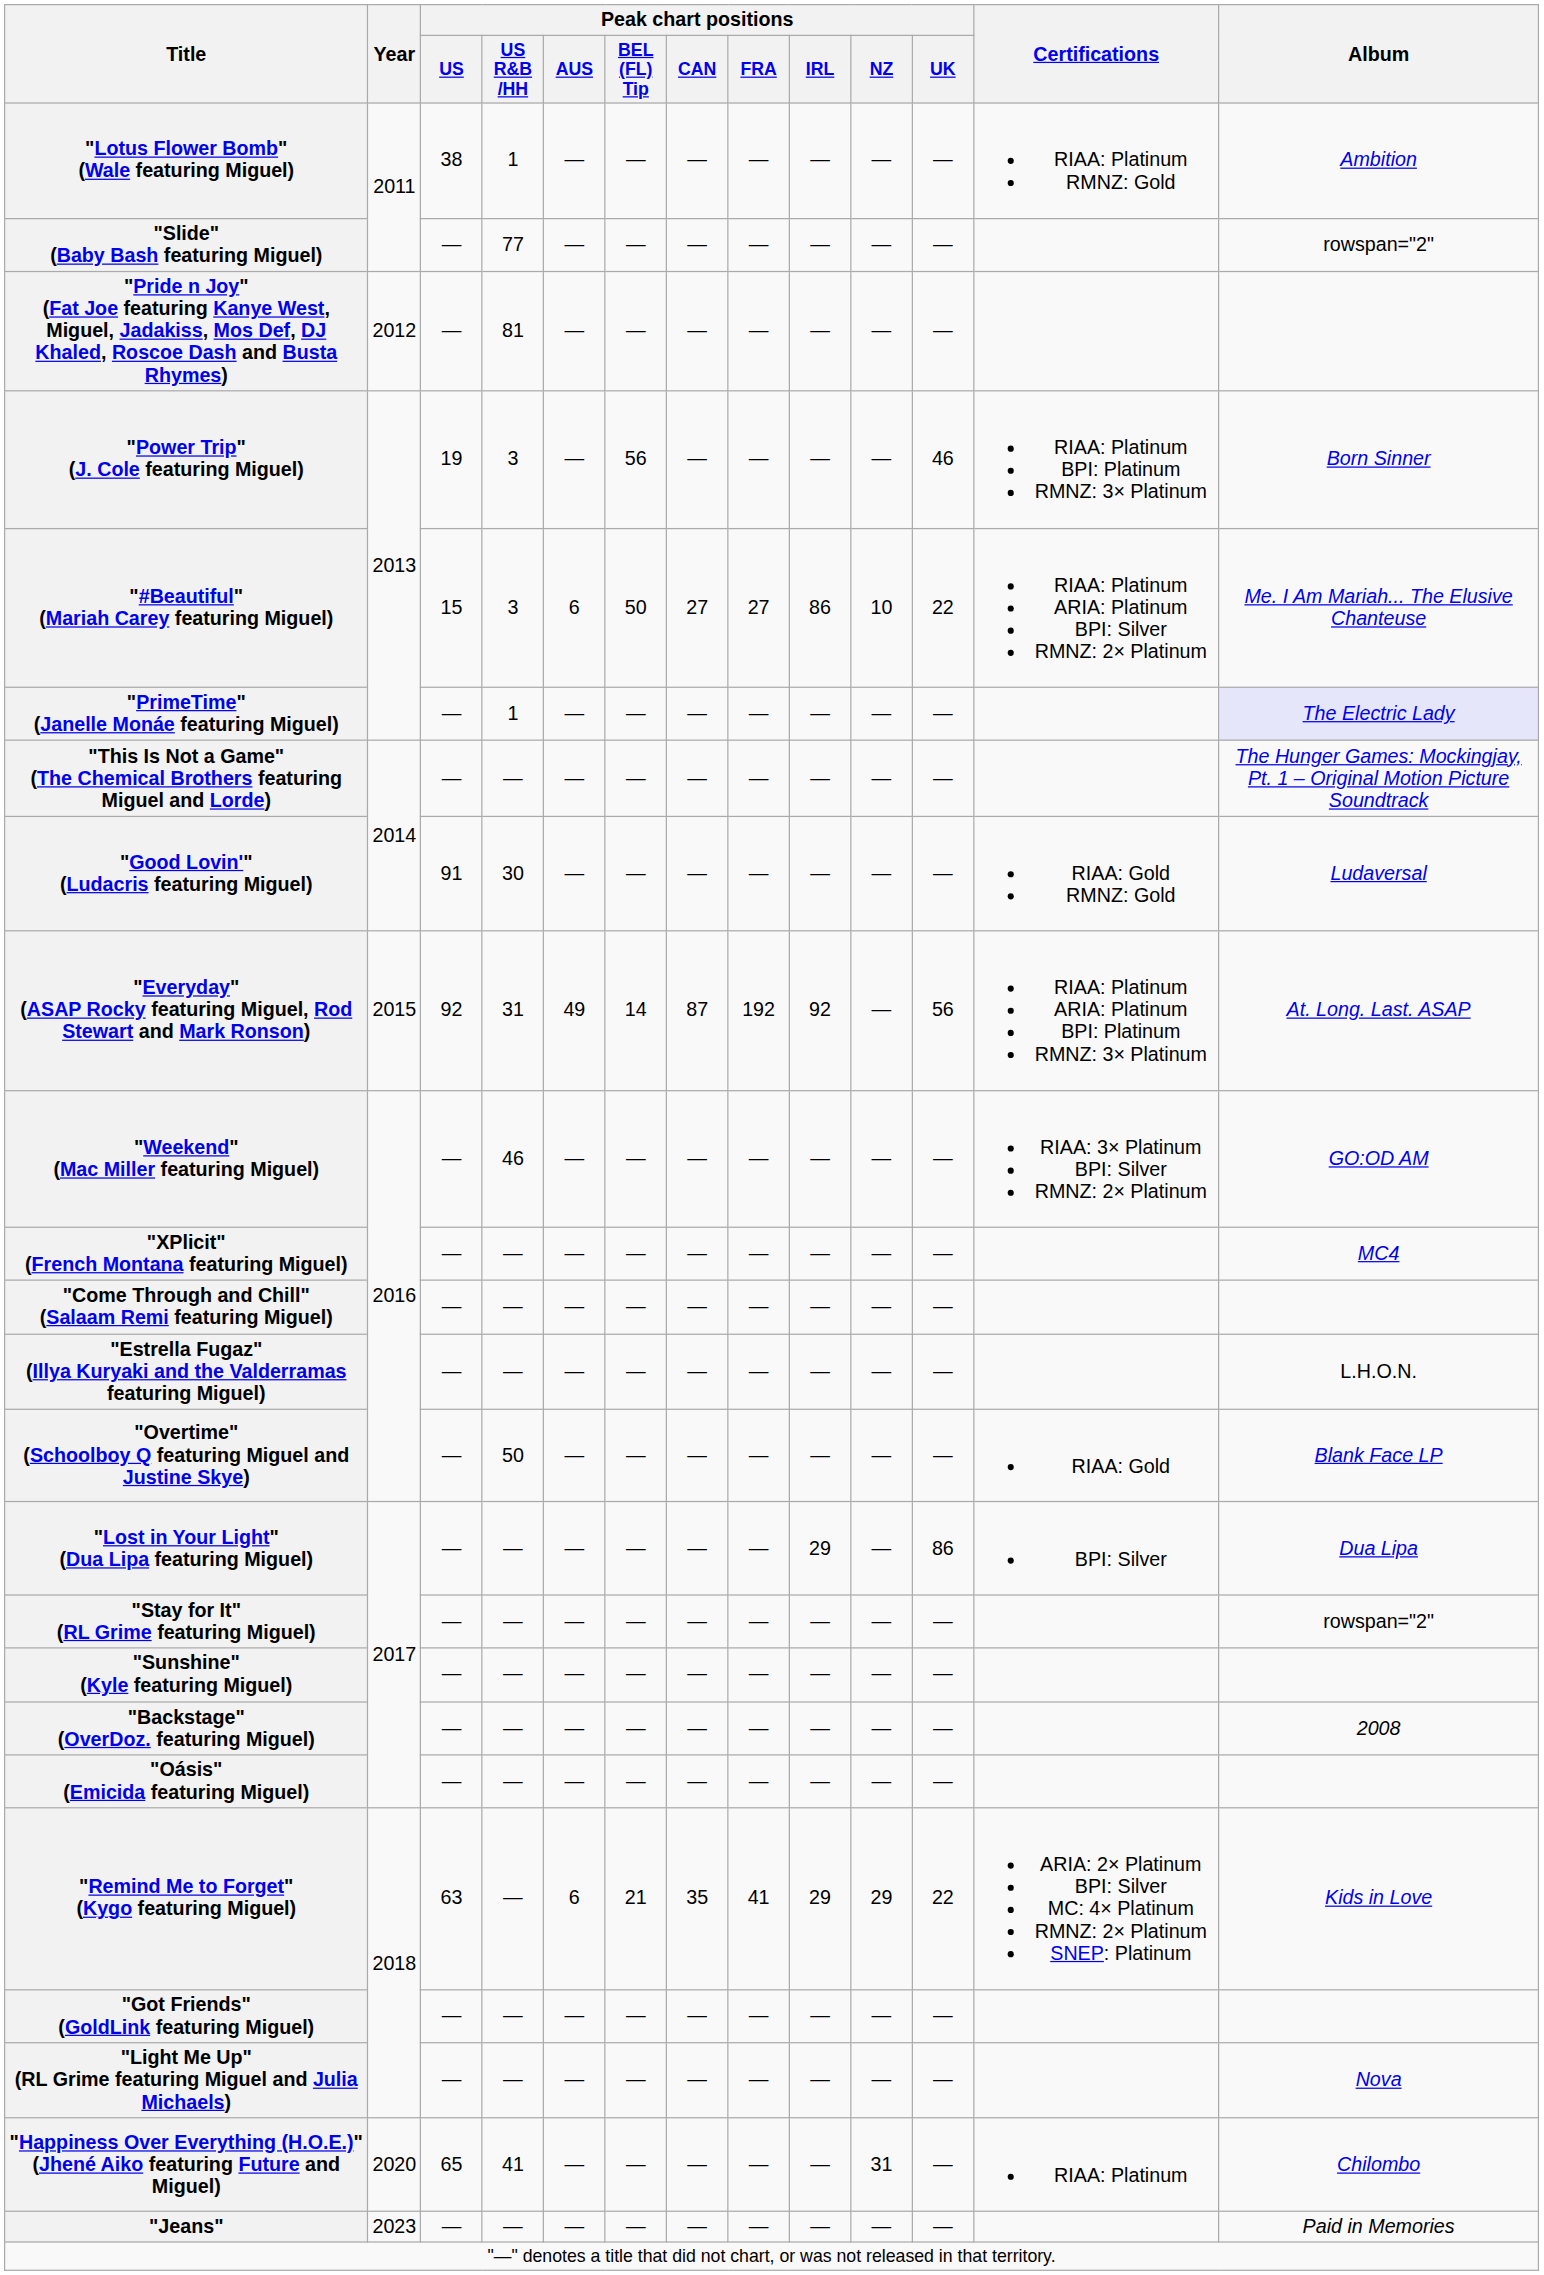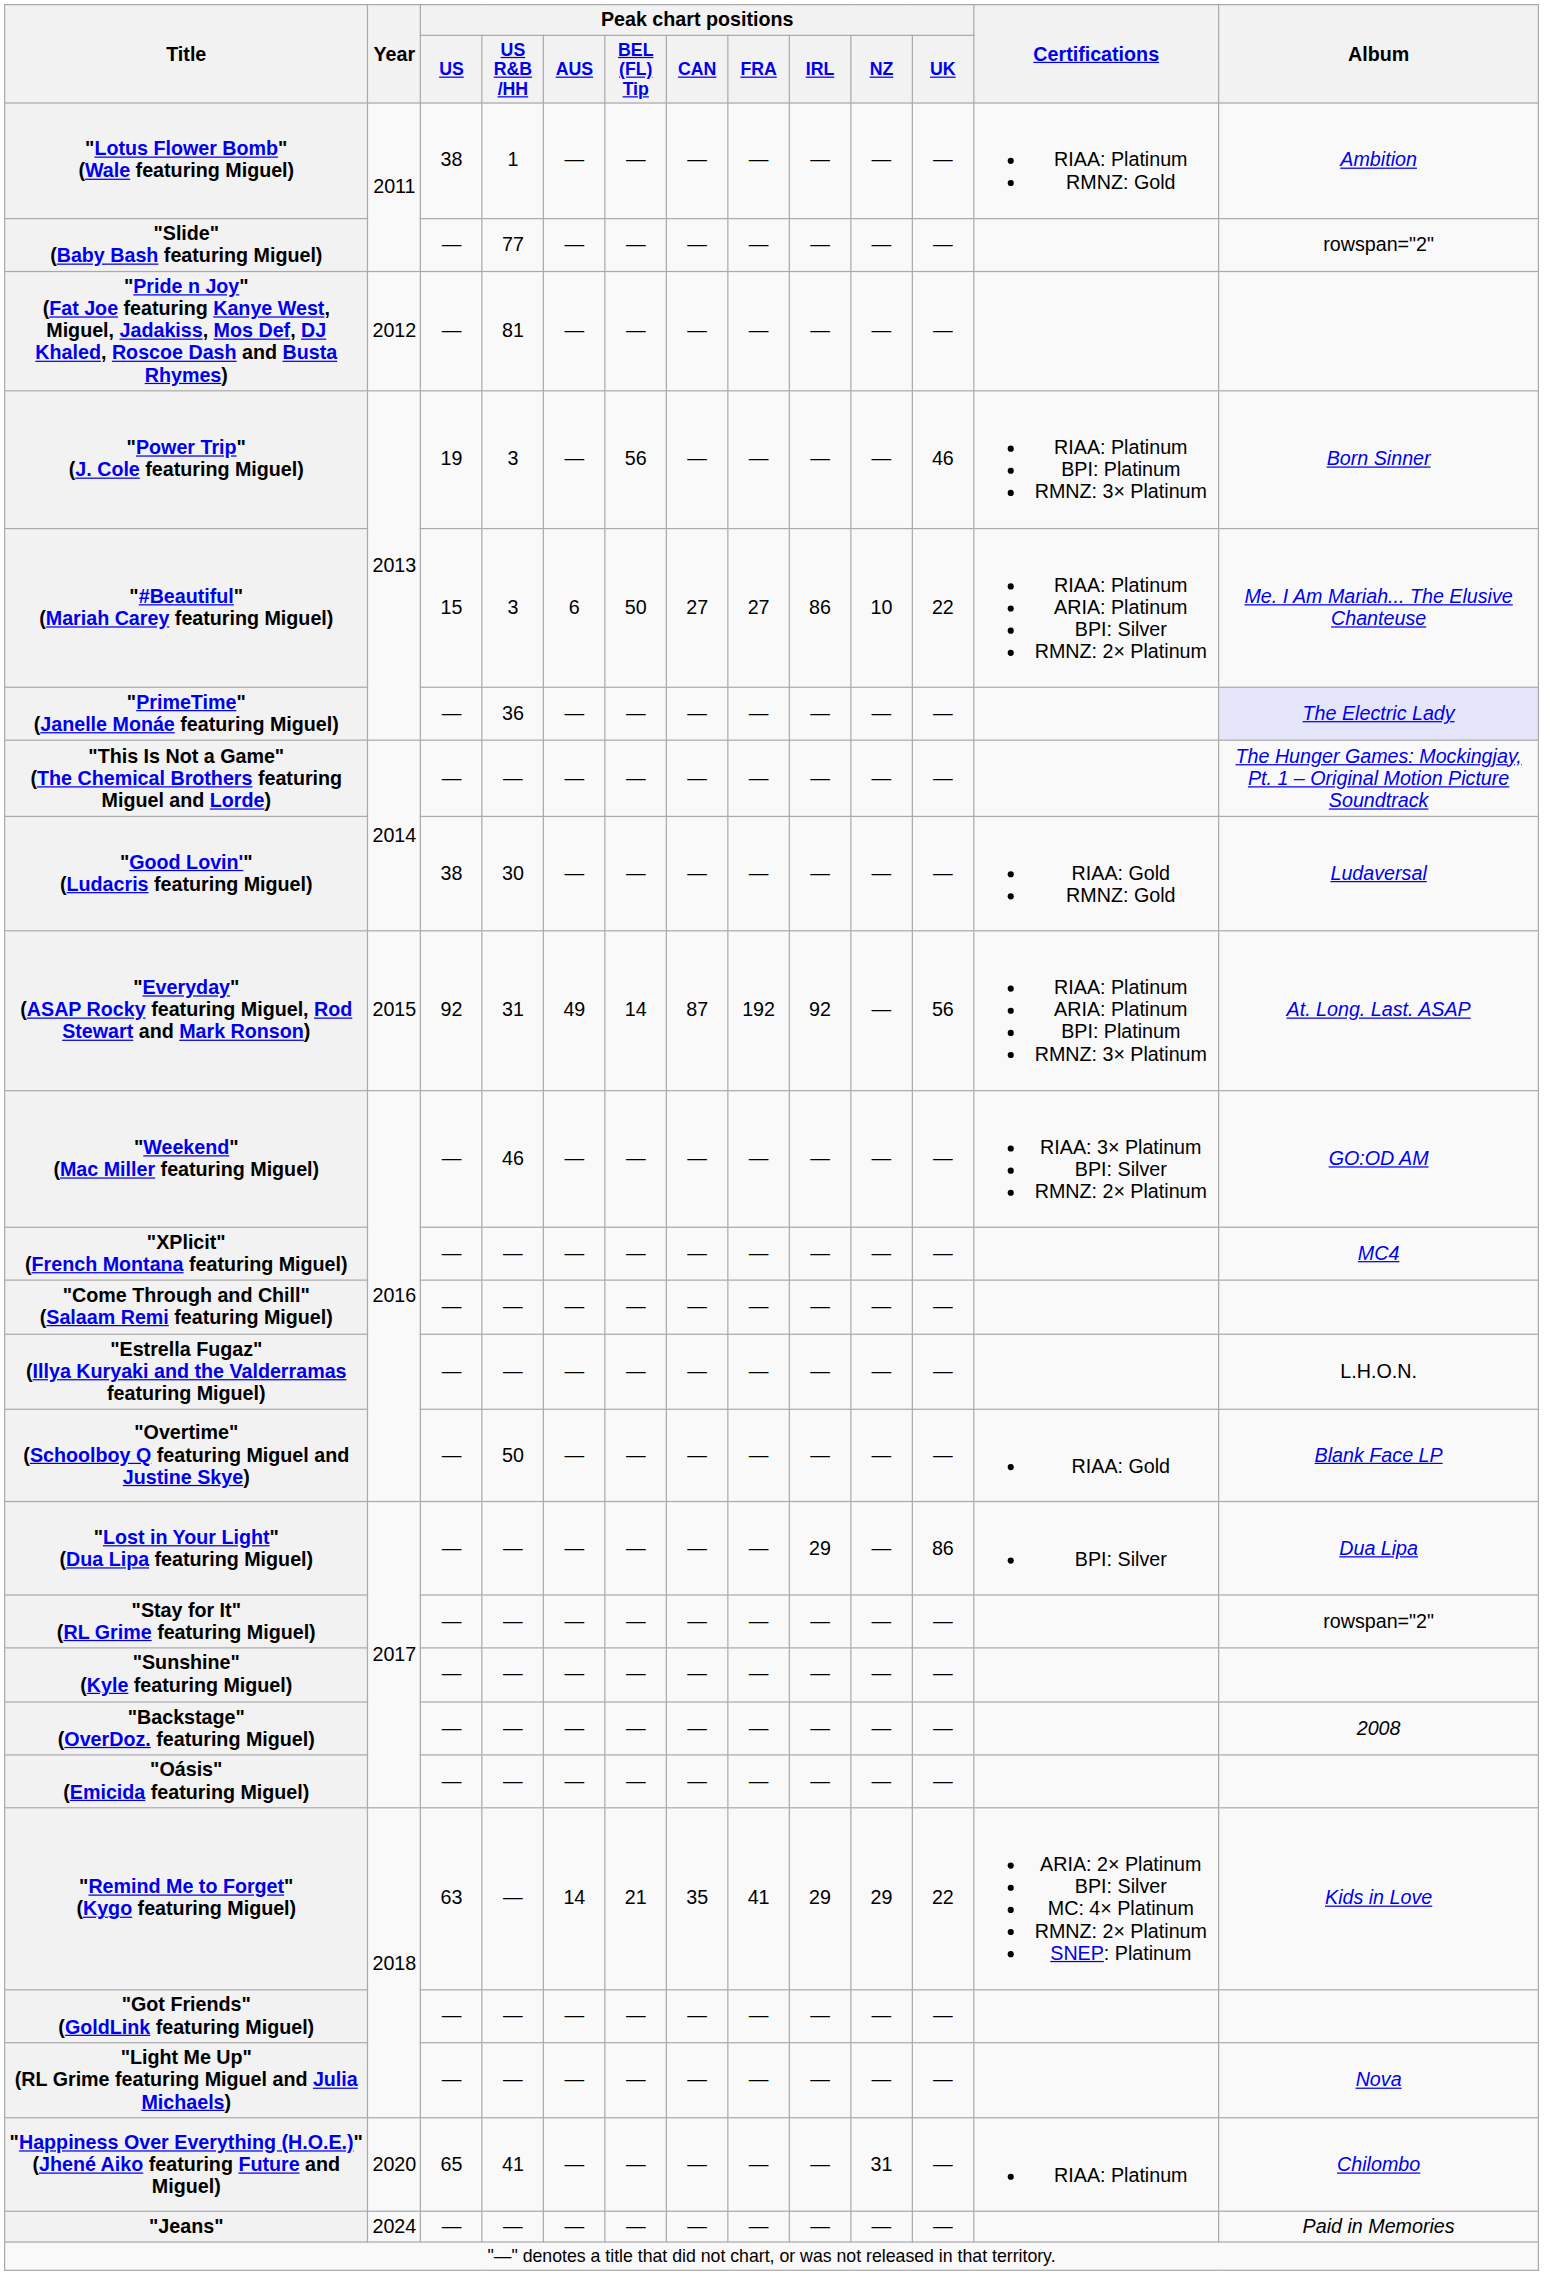(513, 713) 1 -> (513, 713) 36
(451, 873) 91 -> (451, 873) 38
(574, 1898) 6 -> (574, 1898) 14
(394, 2226) 2023 -> (394, 2226) 2024
